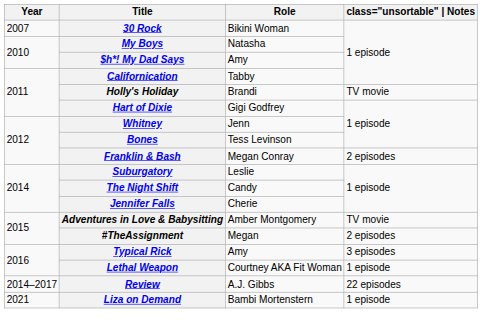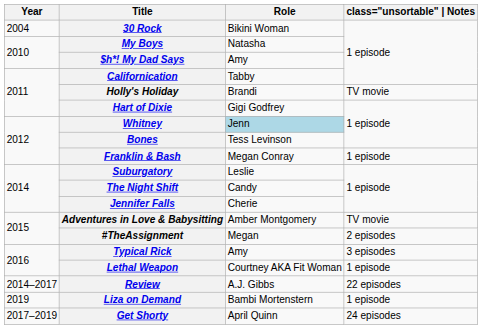(18, 28) 2007 -> (18, 28) 2004
(239, 124) no background -> (239, 124) lightblue background
(371, 156) 2 episodes -> (368, 156) 1 episode
(18, 300) 2021 -> (18, 300) 2019
+ row: (142, 316)
